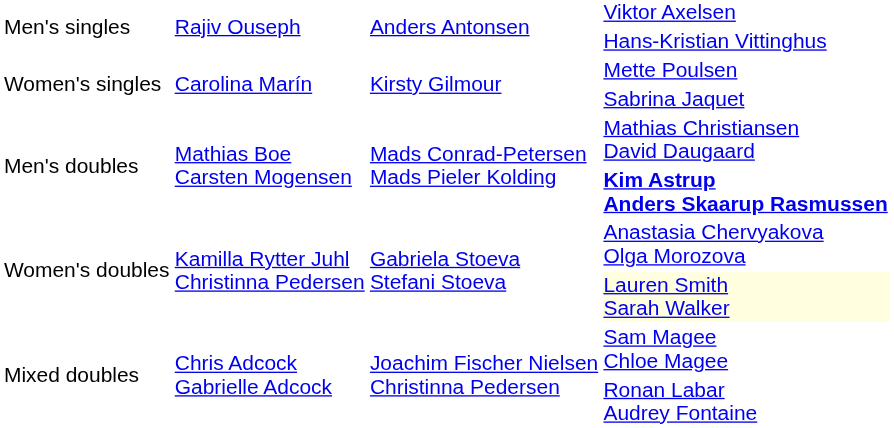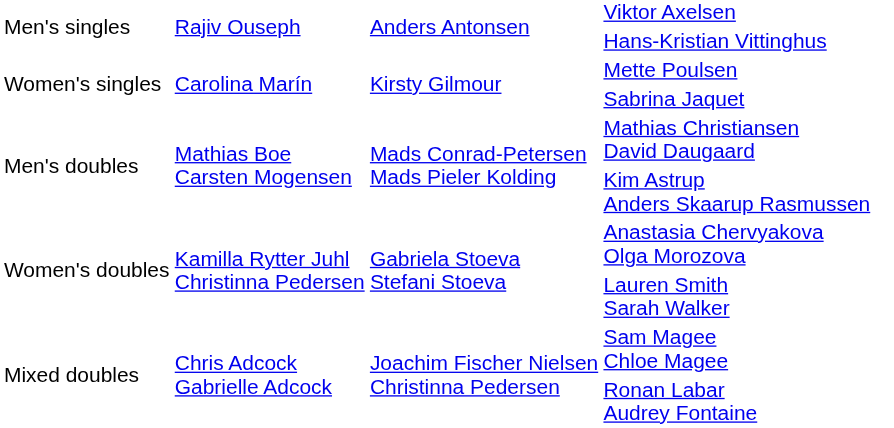(746, 192) bold -> (737, 192) normal
(667, 296) lightyellow background -> (667, 296) no background
